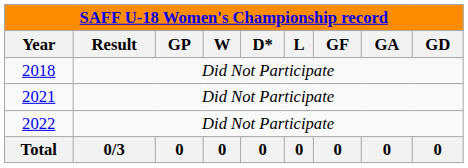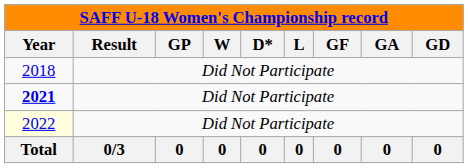(39, 96) normal -> (39, 96) bold
(39, 123) no background -> (39, 123) lightyellow background
